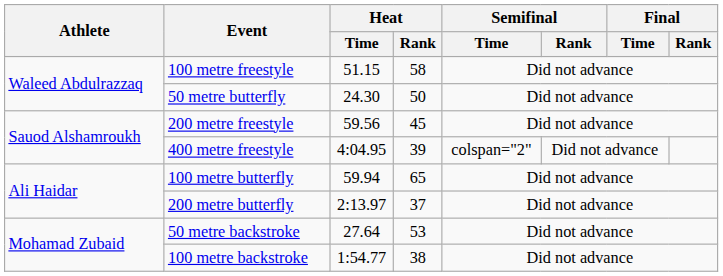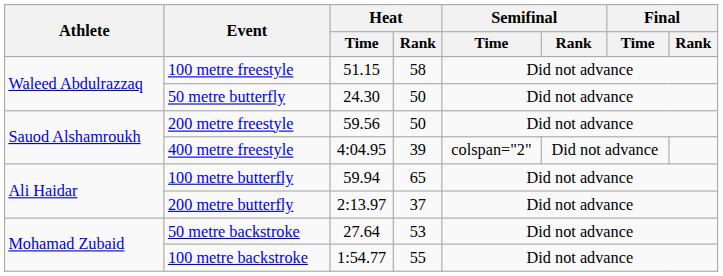(418, 124) 45 -> (418, 124) 50
(418, 258) 38 -> (418, 258) 55
